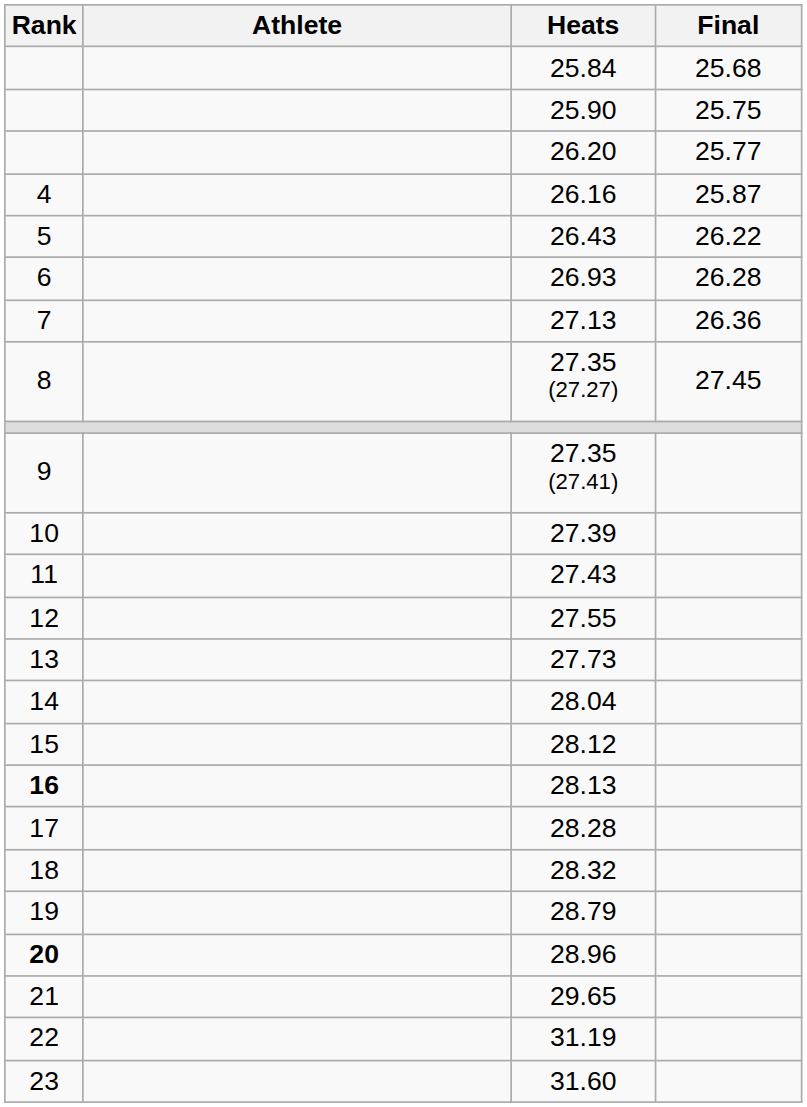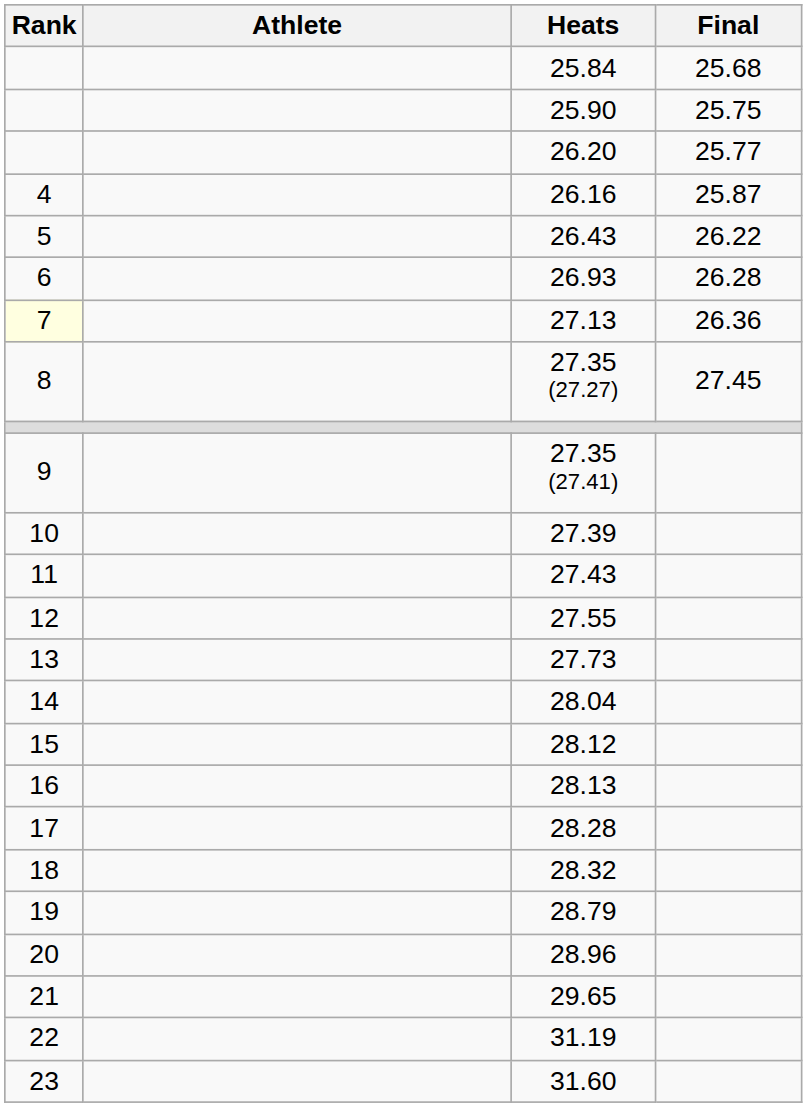(44, 320) no background -> (44, 320) lightyellow background
(44, 785) bold -> (44, 785) normal
(44, 954) bold -> (44, 954) normal
